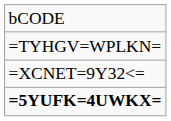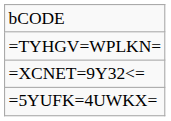(85, 101) bold -> (83, 101) normal
